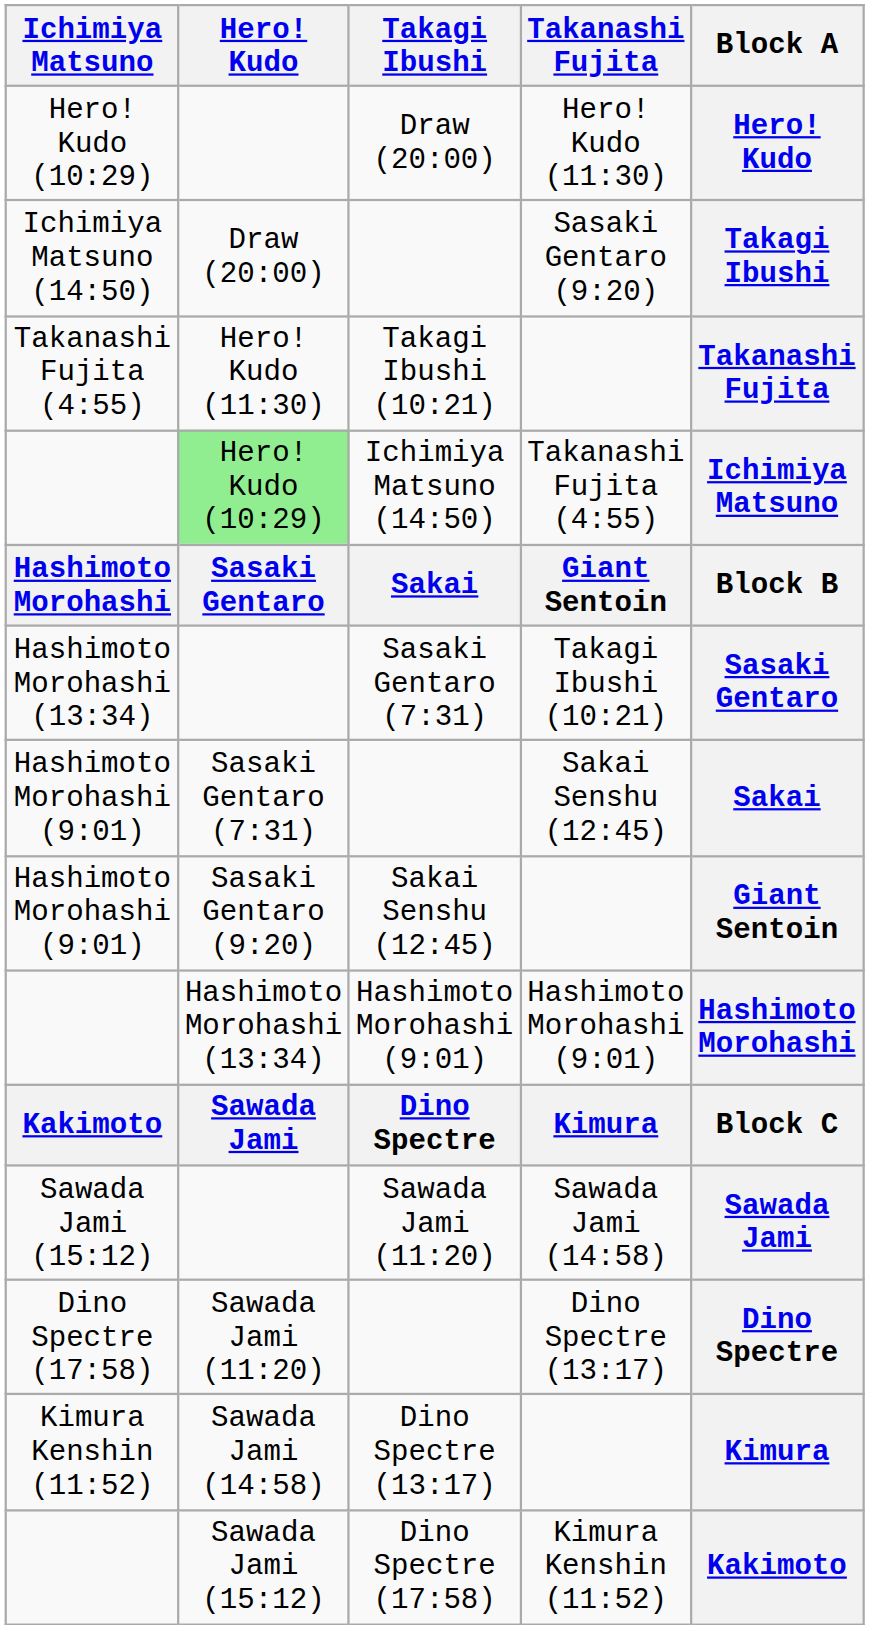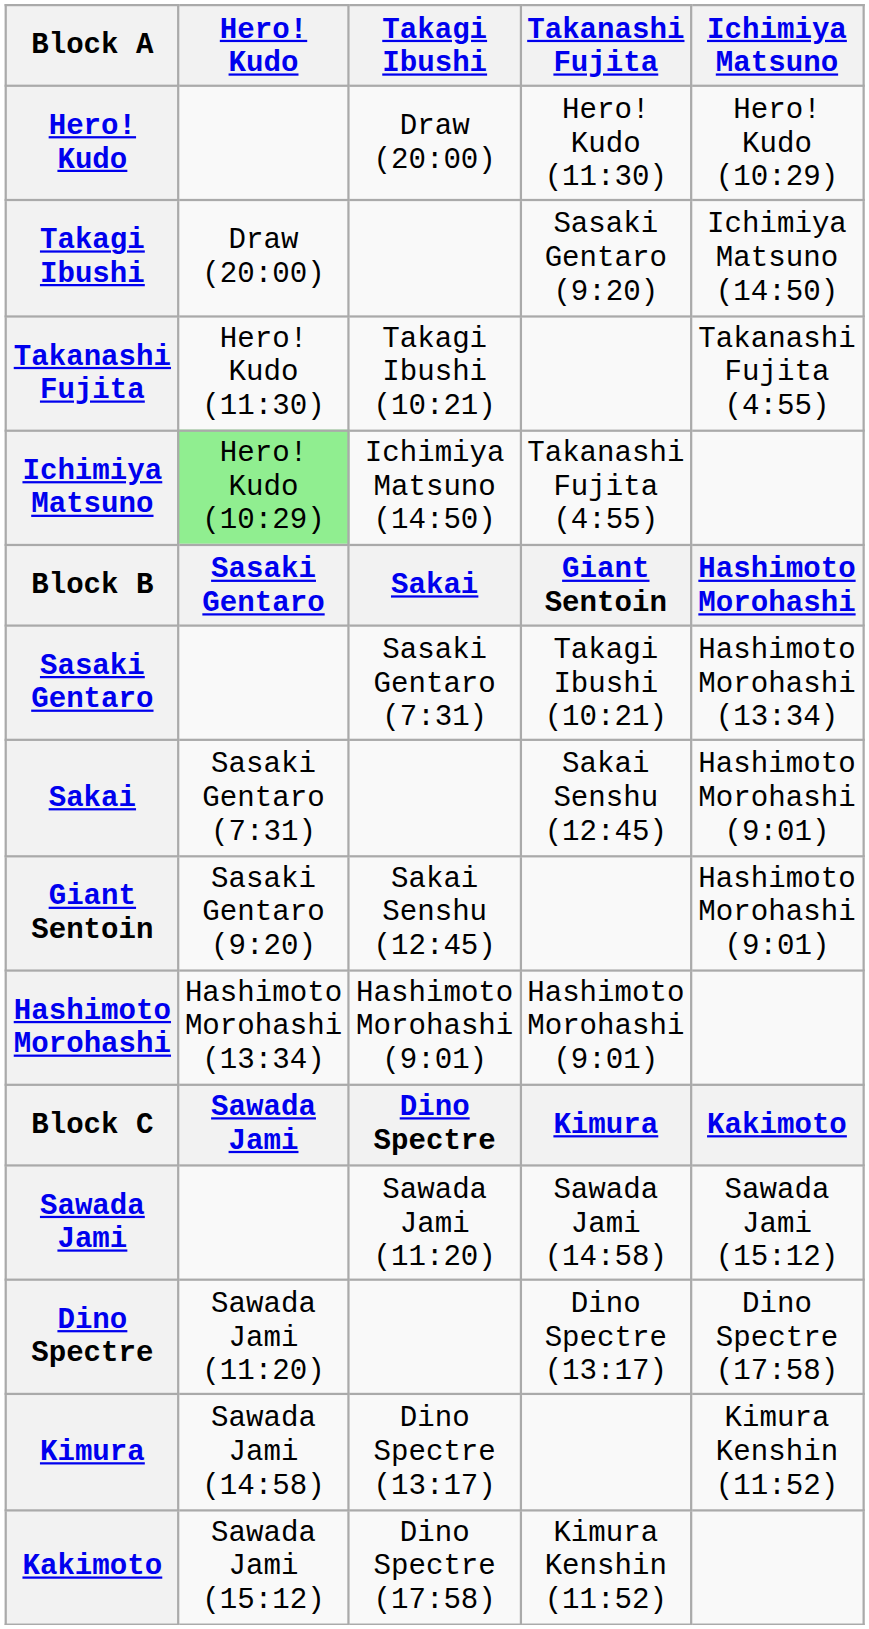columns swapped: (777, 46) <-> (92, 46)
